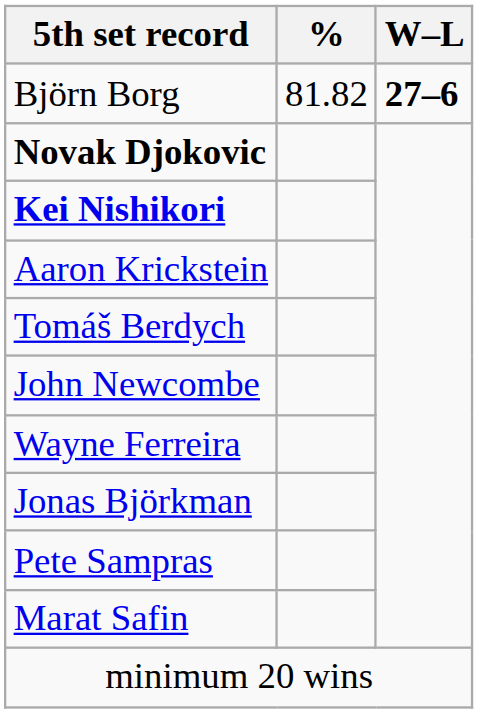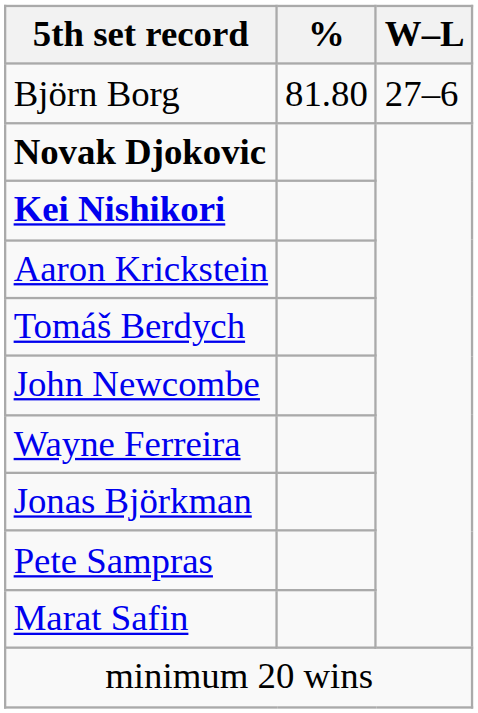(326, 92) 81.82 -> (326, 92) 81.80
(422, 92) bold -> (422, 92) normal
